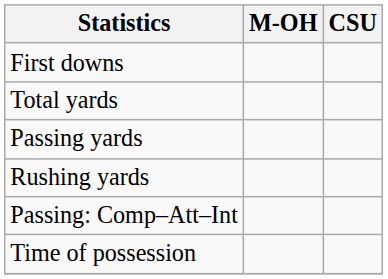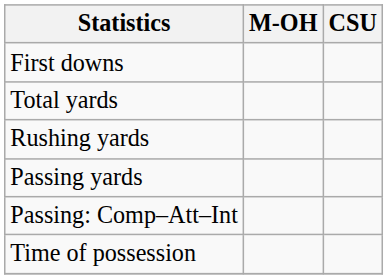rows swapped: (80, 177) <-> (76, 138)
